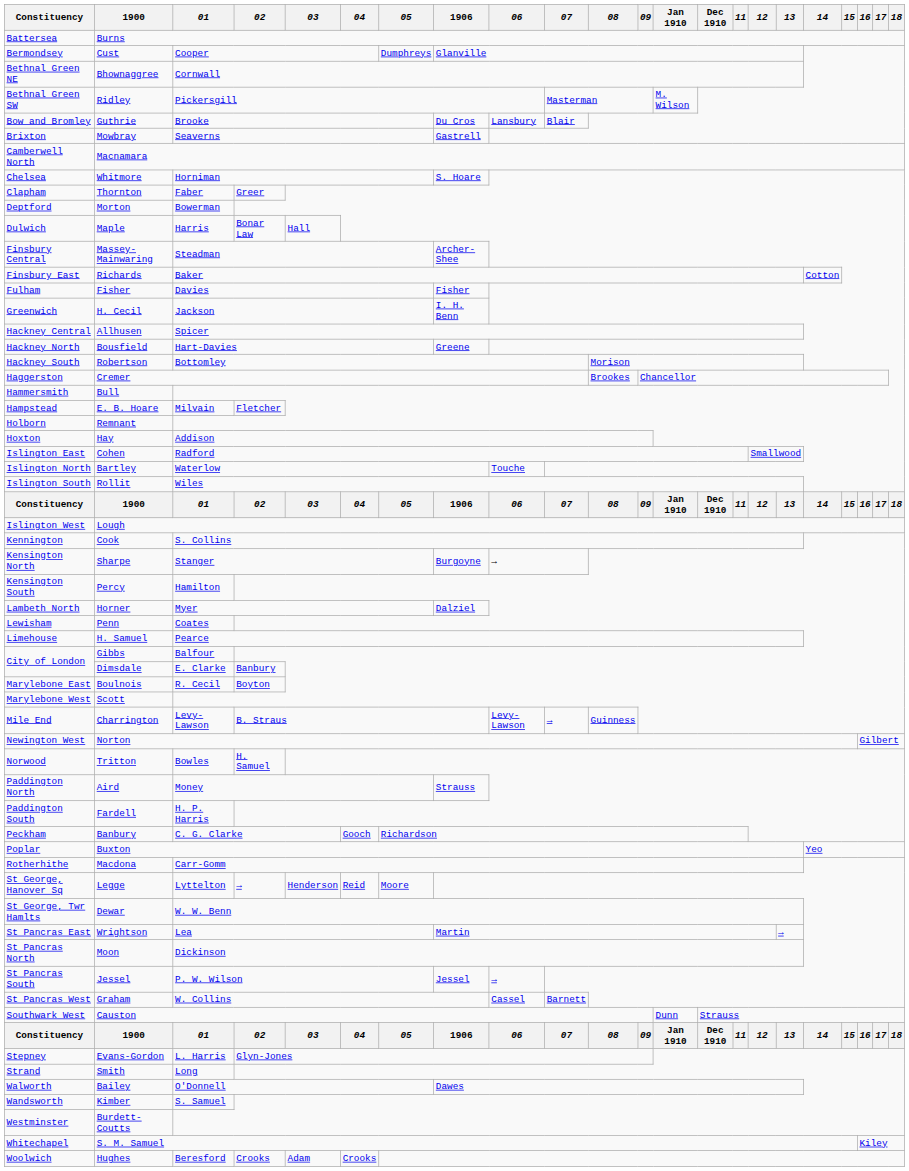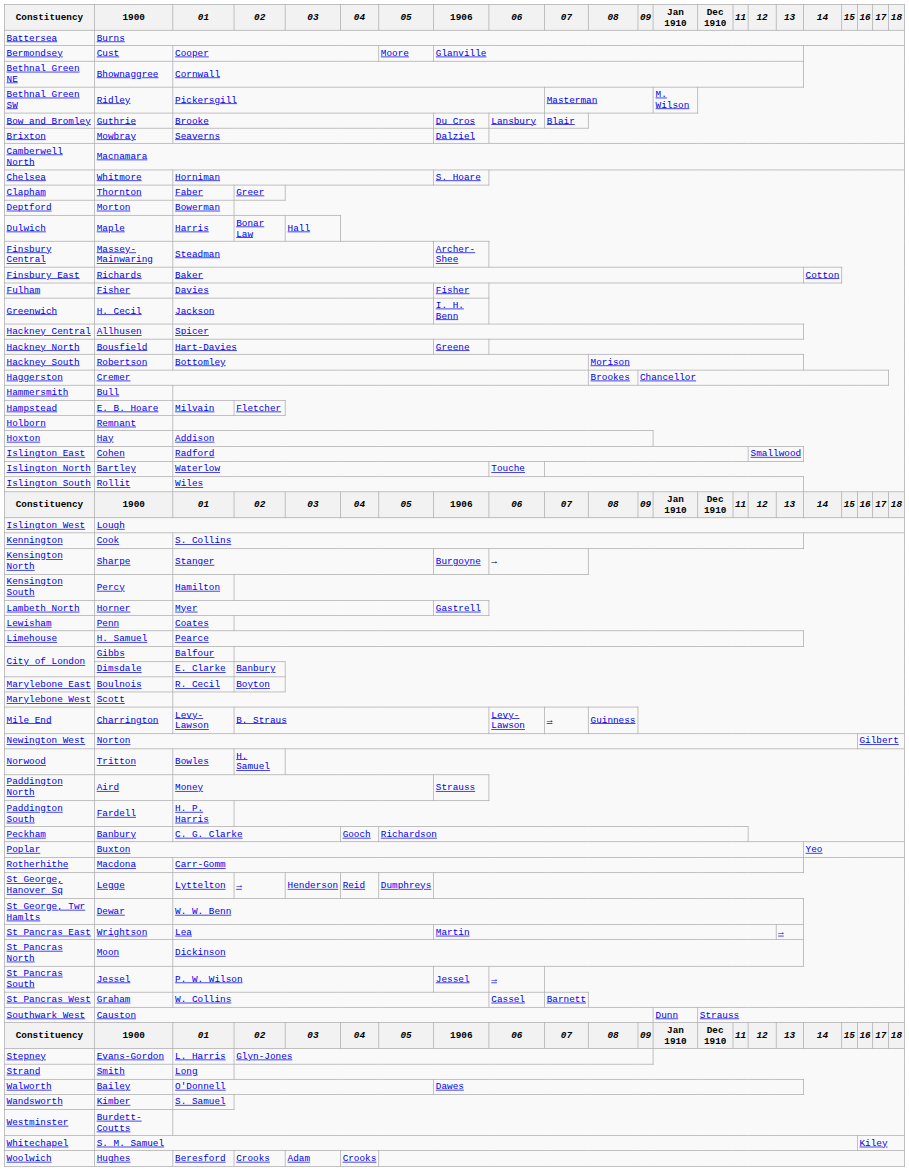(406, 53) Dumphreys -> (395, 53) Moore
(458, 136) Gastrell -> (455, 136) Dalziel
(455, 608) Dalziel -> (458, 608) Gastrell
(395, 886) Moore -> (406, 886) Dumphreys
